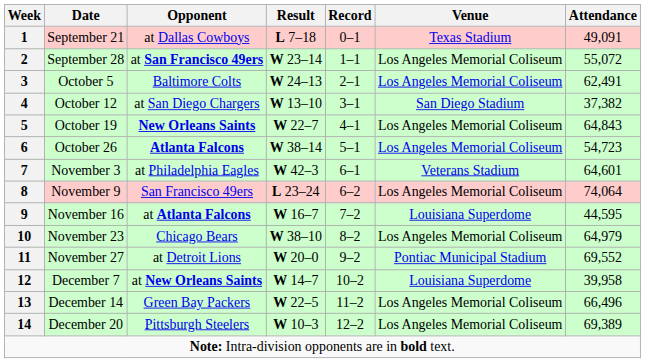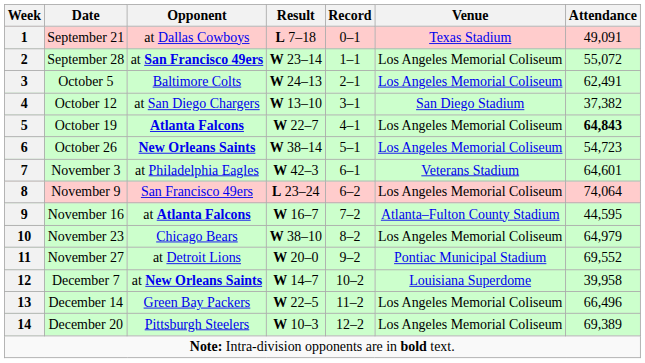(197, 125) New Orleans Saints -> (197, 125) Atlanta Falcons
(603, 125) normal -> (603, 125) bold
(197, 147) Atlanta Falcons -> (197, 147) New Orleans Saints
(470, 214) Louisiana Superdome -> (470, 214) Atlanta–Fulton County Stadium
